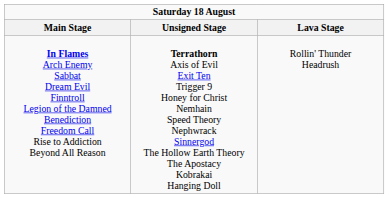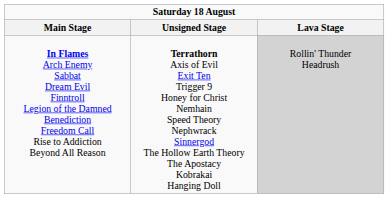(321, 59) no background -> (321, 59) lightgrey background
